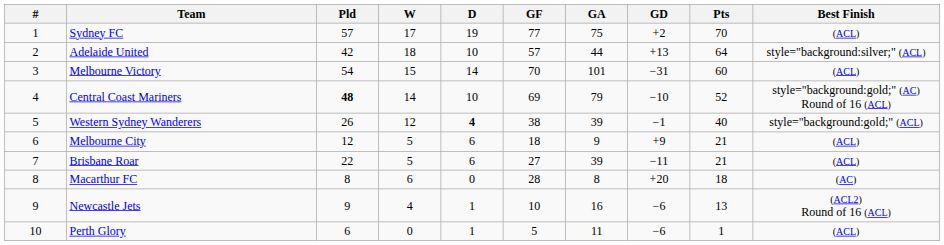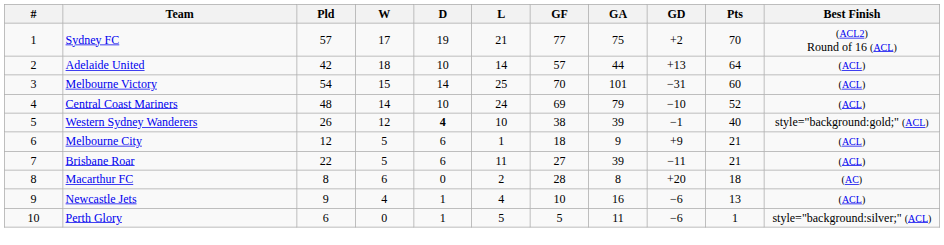+ column: (501, 14)
(846, 33) (ACL) -> (852, 40) (ACL2) Round of 16 (ACL)
(846, 52) style="background:silver;" (ACL) -> (852, 66) (ACL)
(347, 96) bold -> (326, 103) normal
(846, 96) style="background:gold;" (AC) Round of 16 (ACL) -> (852, 104) (ACL)
(846, 206) (ACL2) Round of 16 (ACL) -> (852, 199) (ACL)
(846, 232) (ACL) -> (852, 217) style="background:silver;" (ACL)
